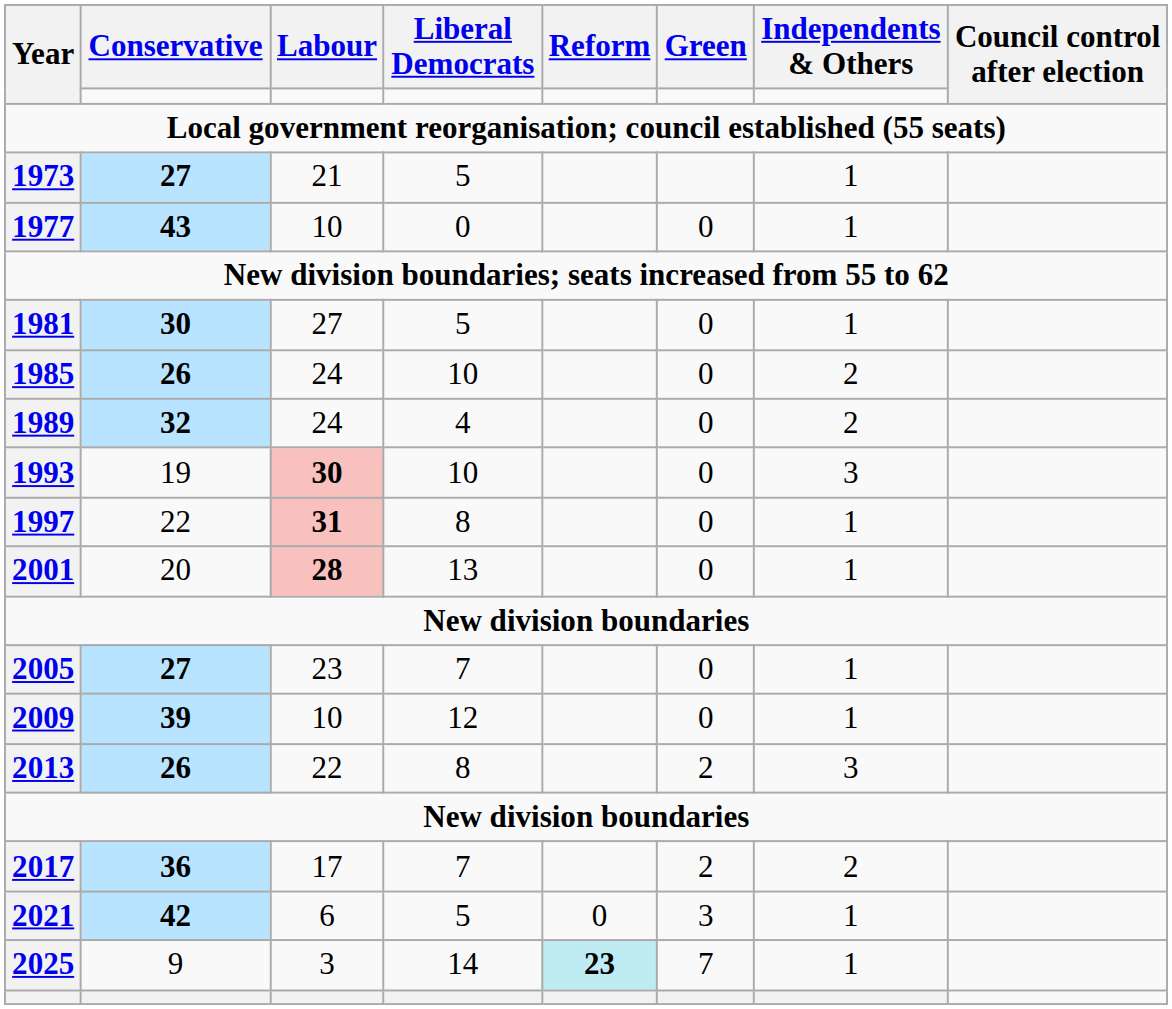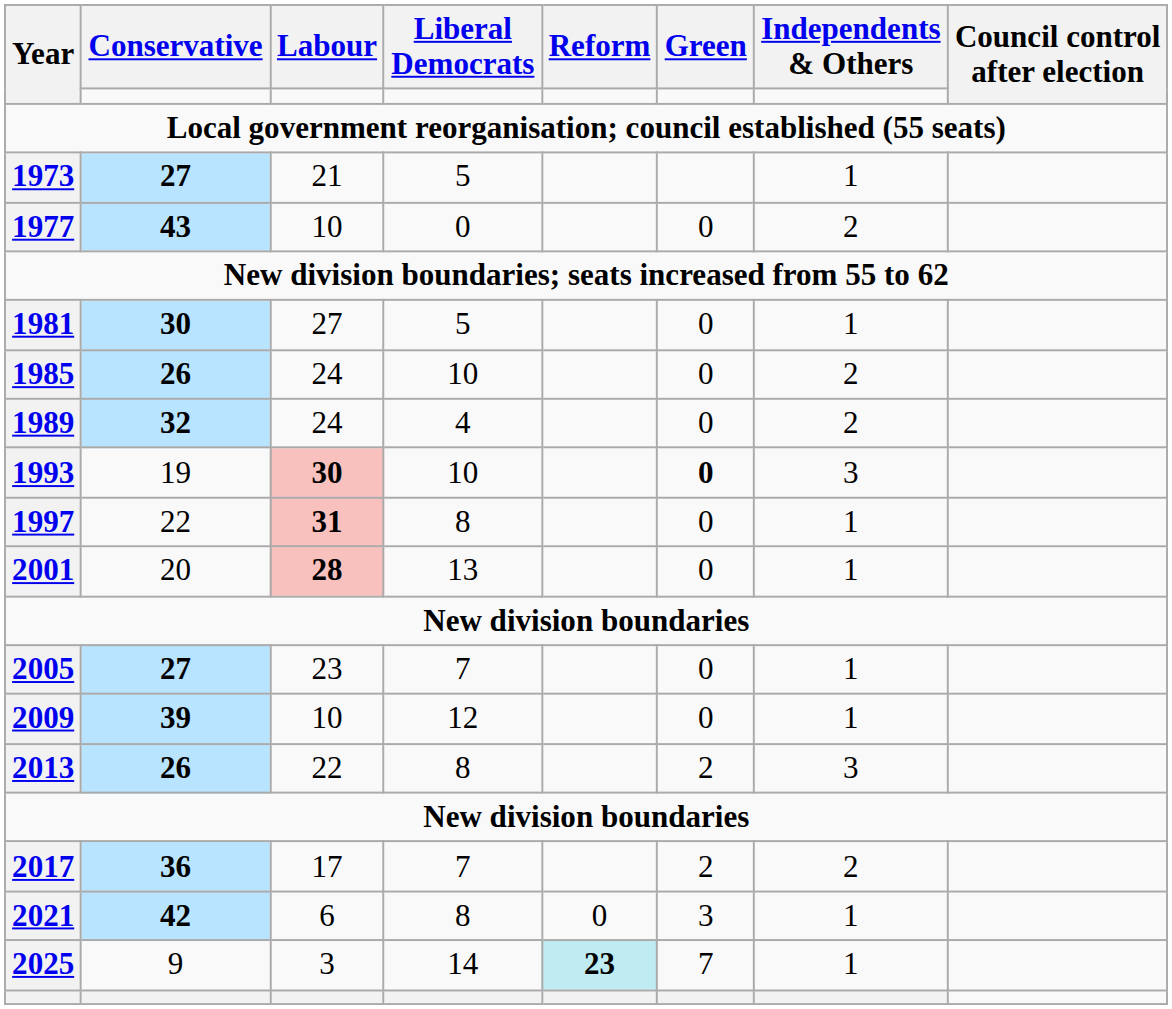(851, 226) 1 -> (851, 226) 2
(706, 472) normal -> (706, 472) bold
(463, 915) 5 -> (463, 915) 8
